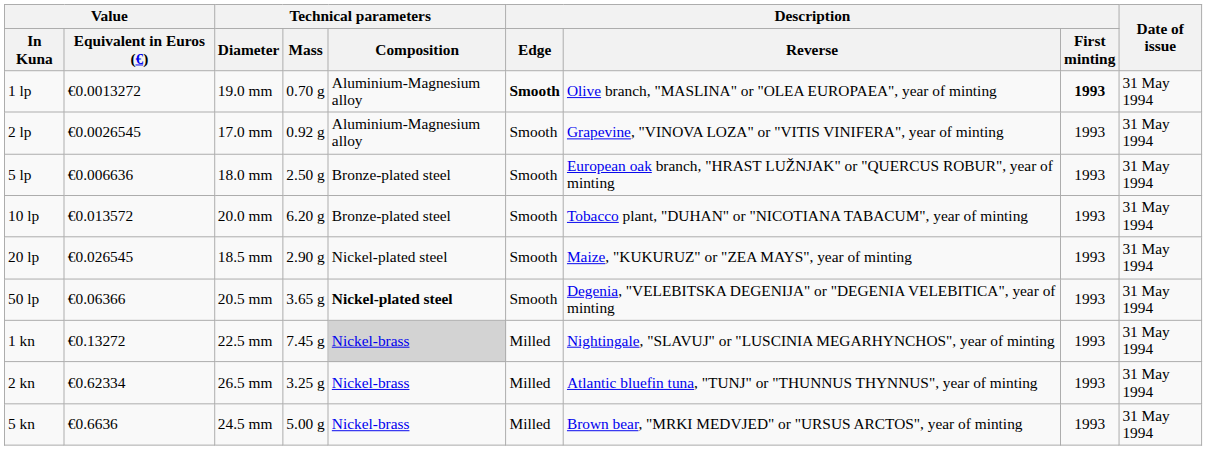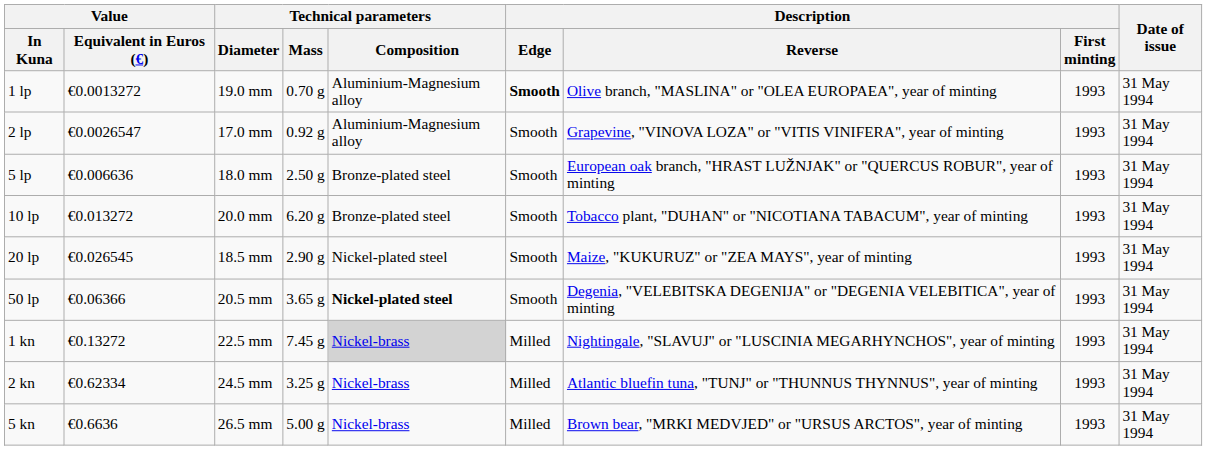(1090, 91) bold -> (1090, 91) normal
(104, 132) €0.0026545 -> (104, 132) €0.0026547
(101, 216) €0.013572 -> (101, 216) €0.013272
(245, 382) 26.5 mm -> (245, 382) 24.5 mm
(245, 424) 24.5 mm -> (245, 424) 26.5 mm
